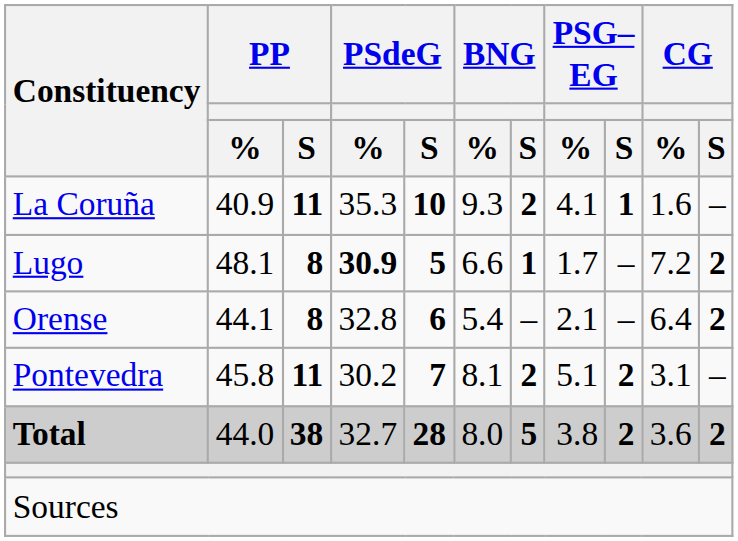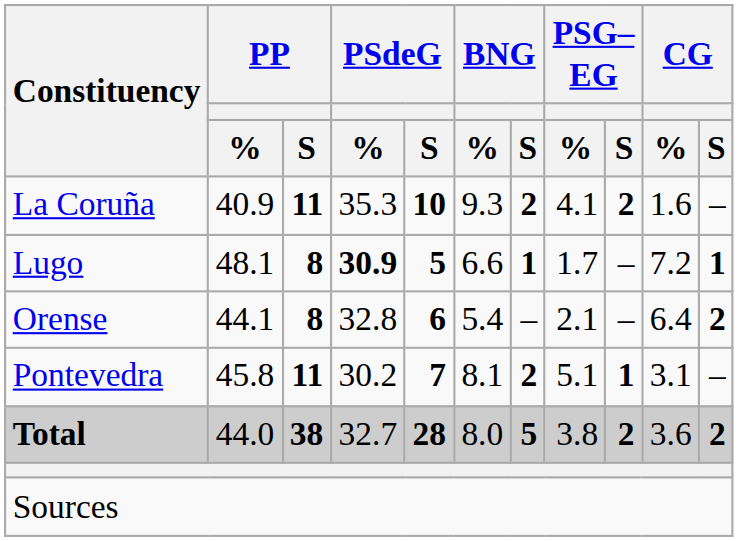(626, 204) 1 -> (626, 204) 2
(717, 261) 2 -> (717, 261) 1
(626, 376) 2 -> (626, 376) 1
